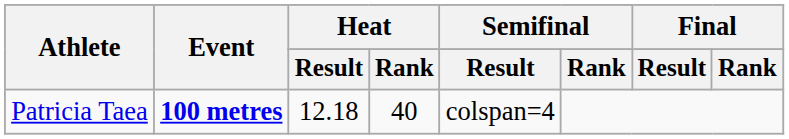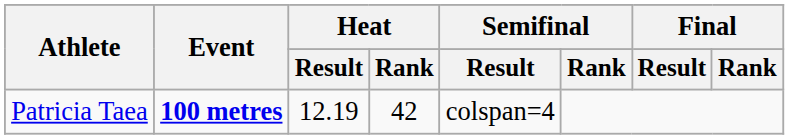(329, 111) 12.18 -> (329, 111) 12.19
(404, 111) 40 -> (404, 111) 42
